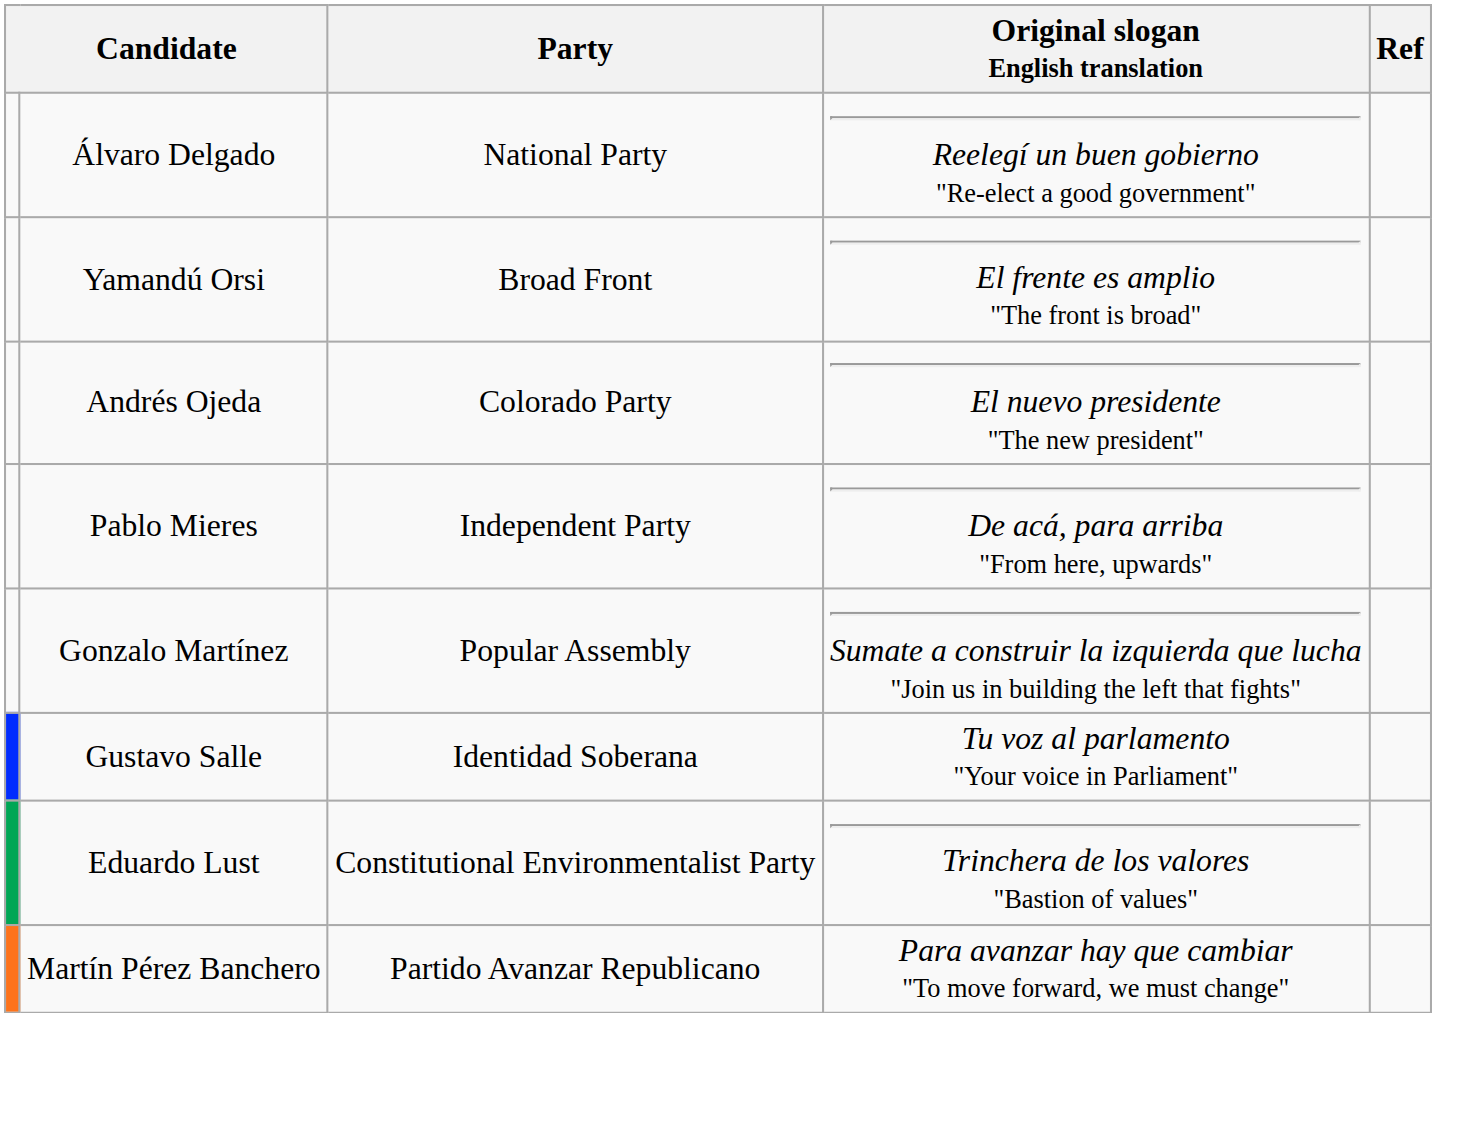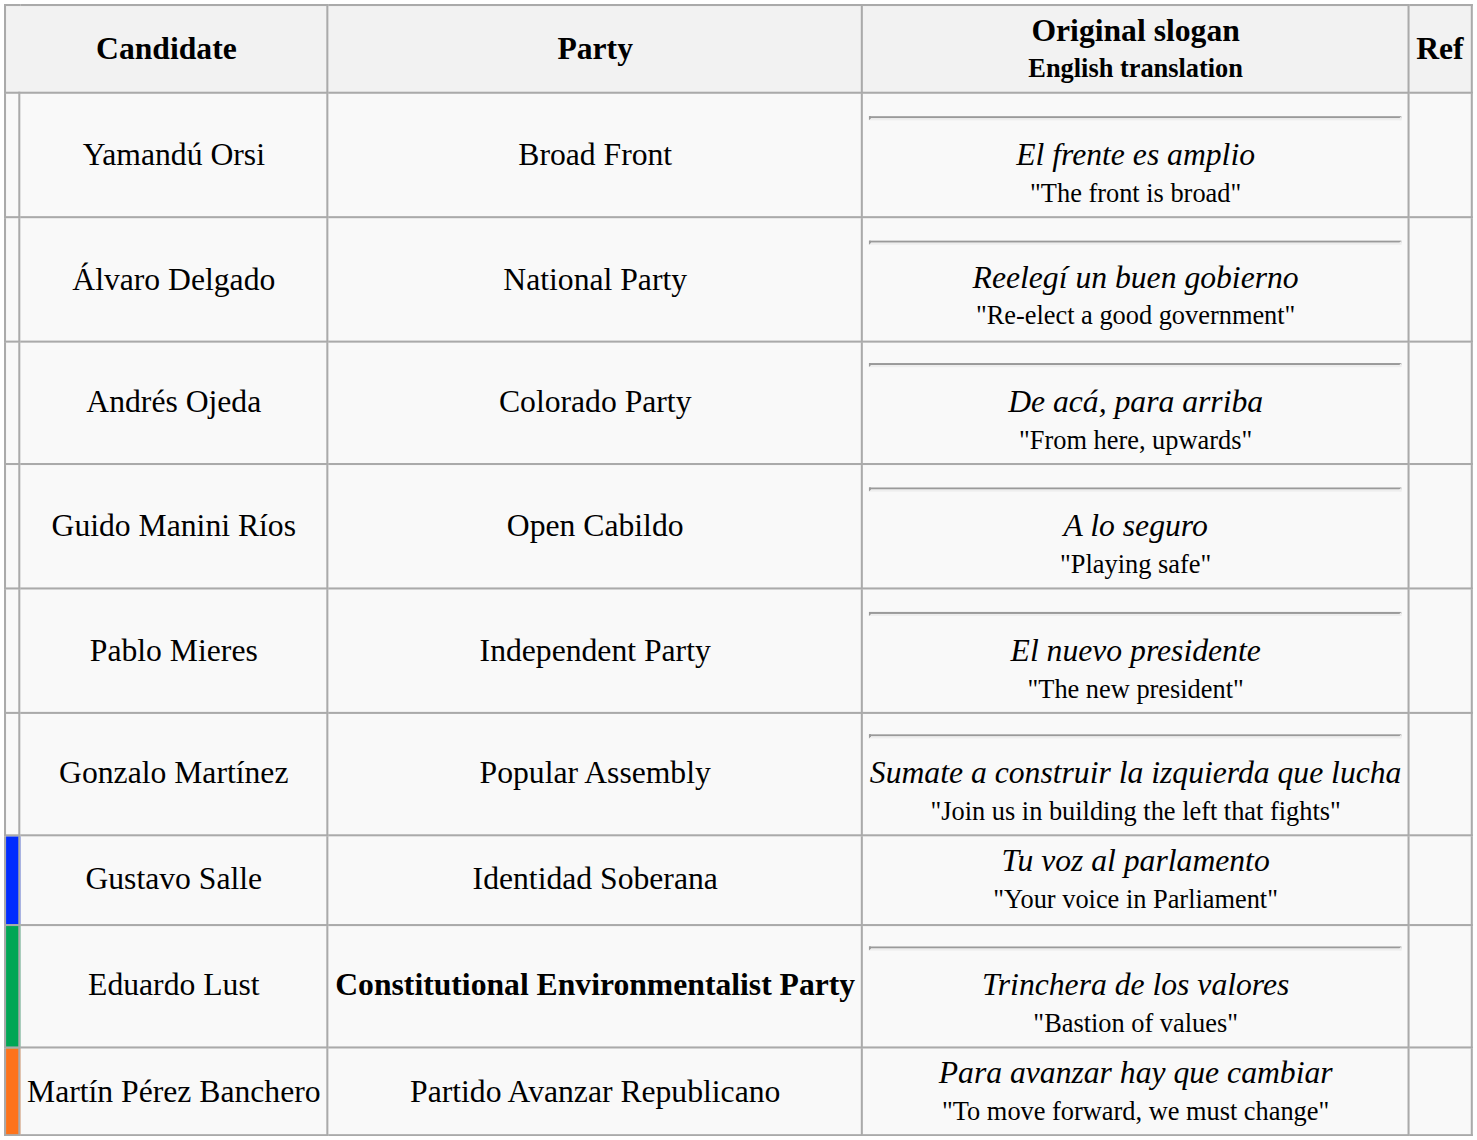rows swapped: (174, 277) <-> (174, 154)
(1096, 409) El nuevo presidente "The new president" -> (1136, 409) De acá, para arriba "From here, upwards"
+ row: (174, 525)
(1096, 533) De acá, para arriba "From here, upwards" -> (1136, 657) El nuevo presidente "The new president"
(575, 861) normal -> (595, 984) bold
